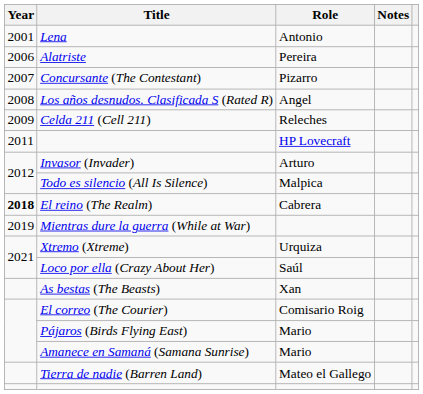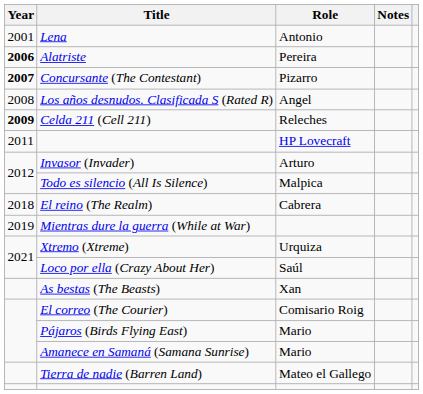(21, 57) normal -> (21, 57) bold
(21, 78) normal -> (21, 78) bold
(21, 120) normal -> (21, 120) bold
(21, 204) bold -> (21, 204) normal
